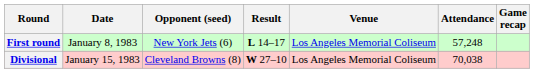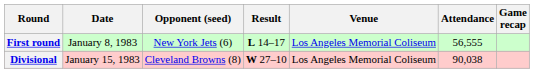(468, 42) 57,248 -> (468, 42) 56,555
(468, 59) 70,038 -> (468, 59) 90,038
